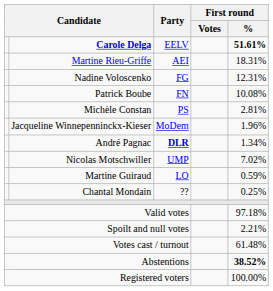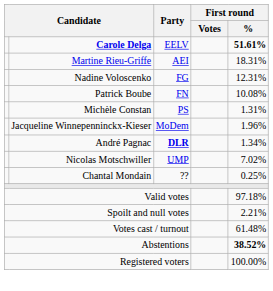(253, 110) 2.81% -> (253, 110) 1.31%
- row: (118, 175)
